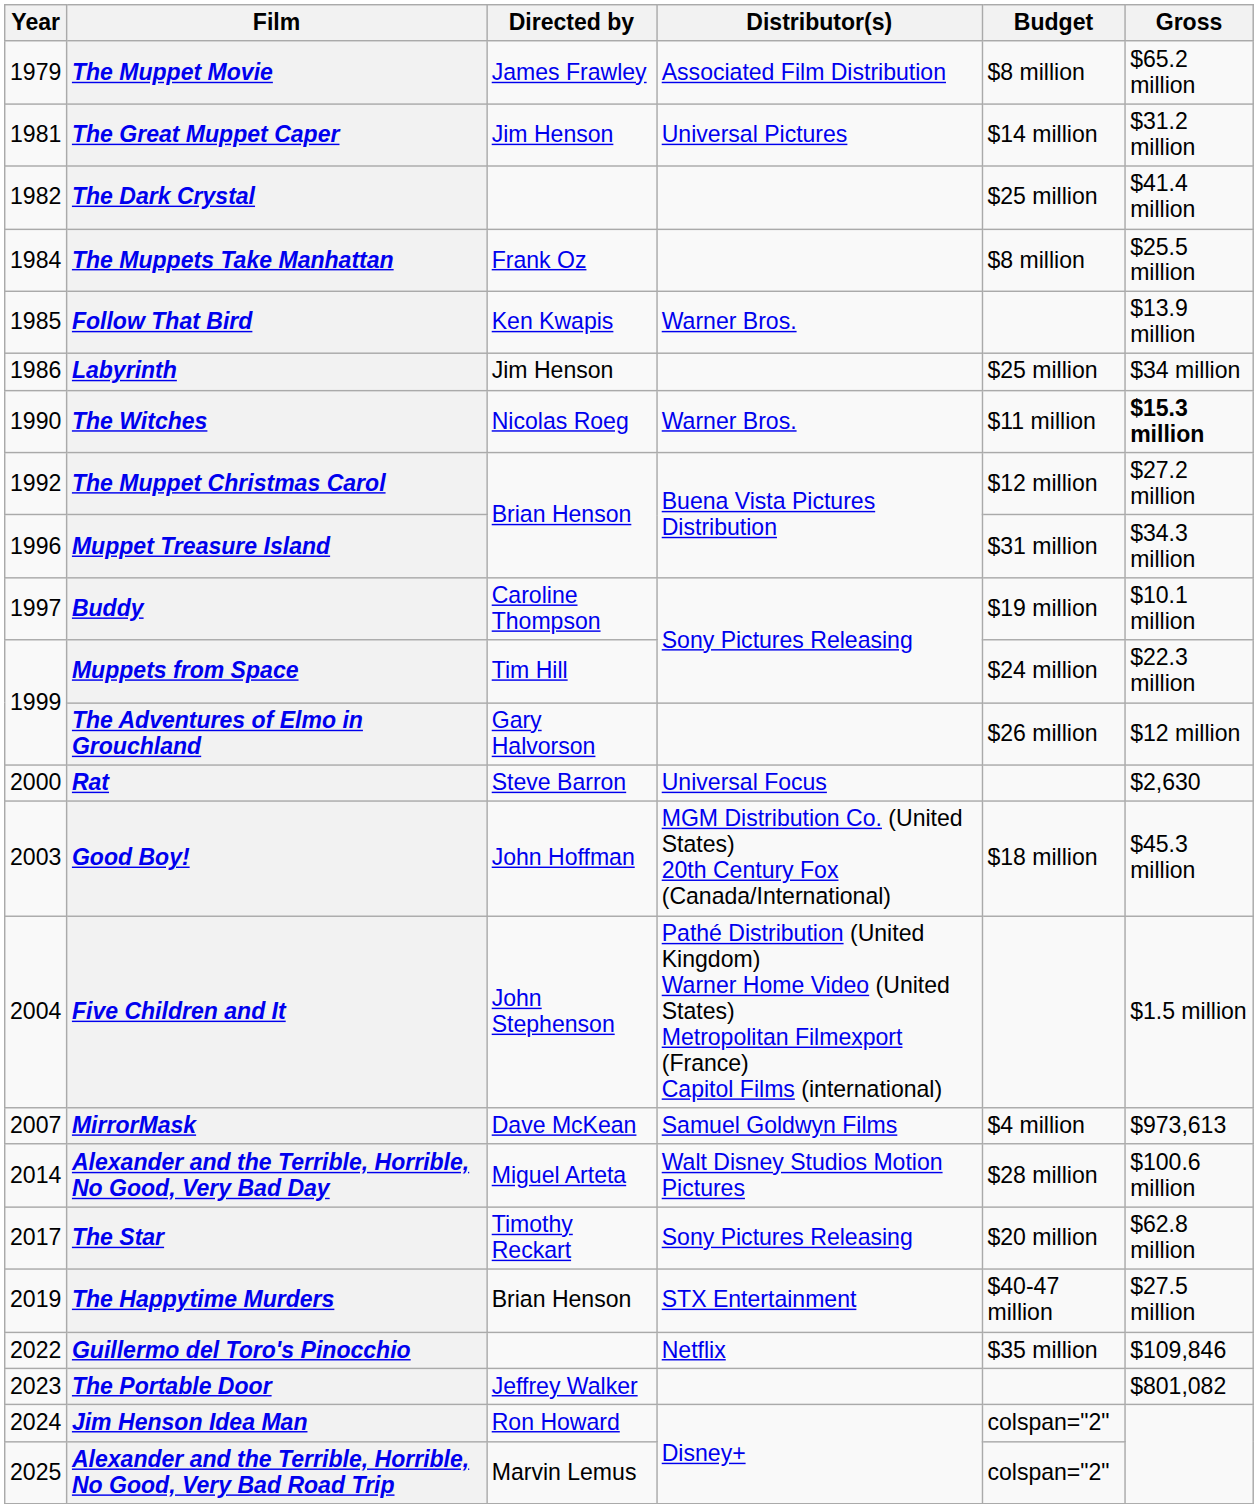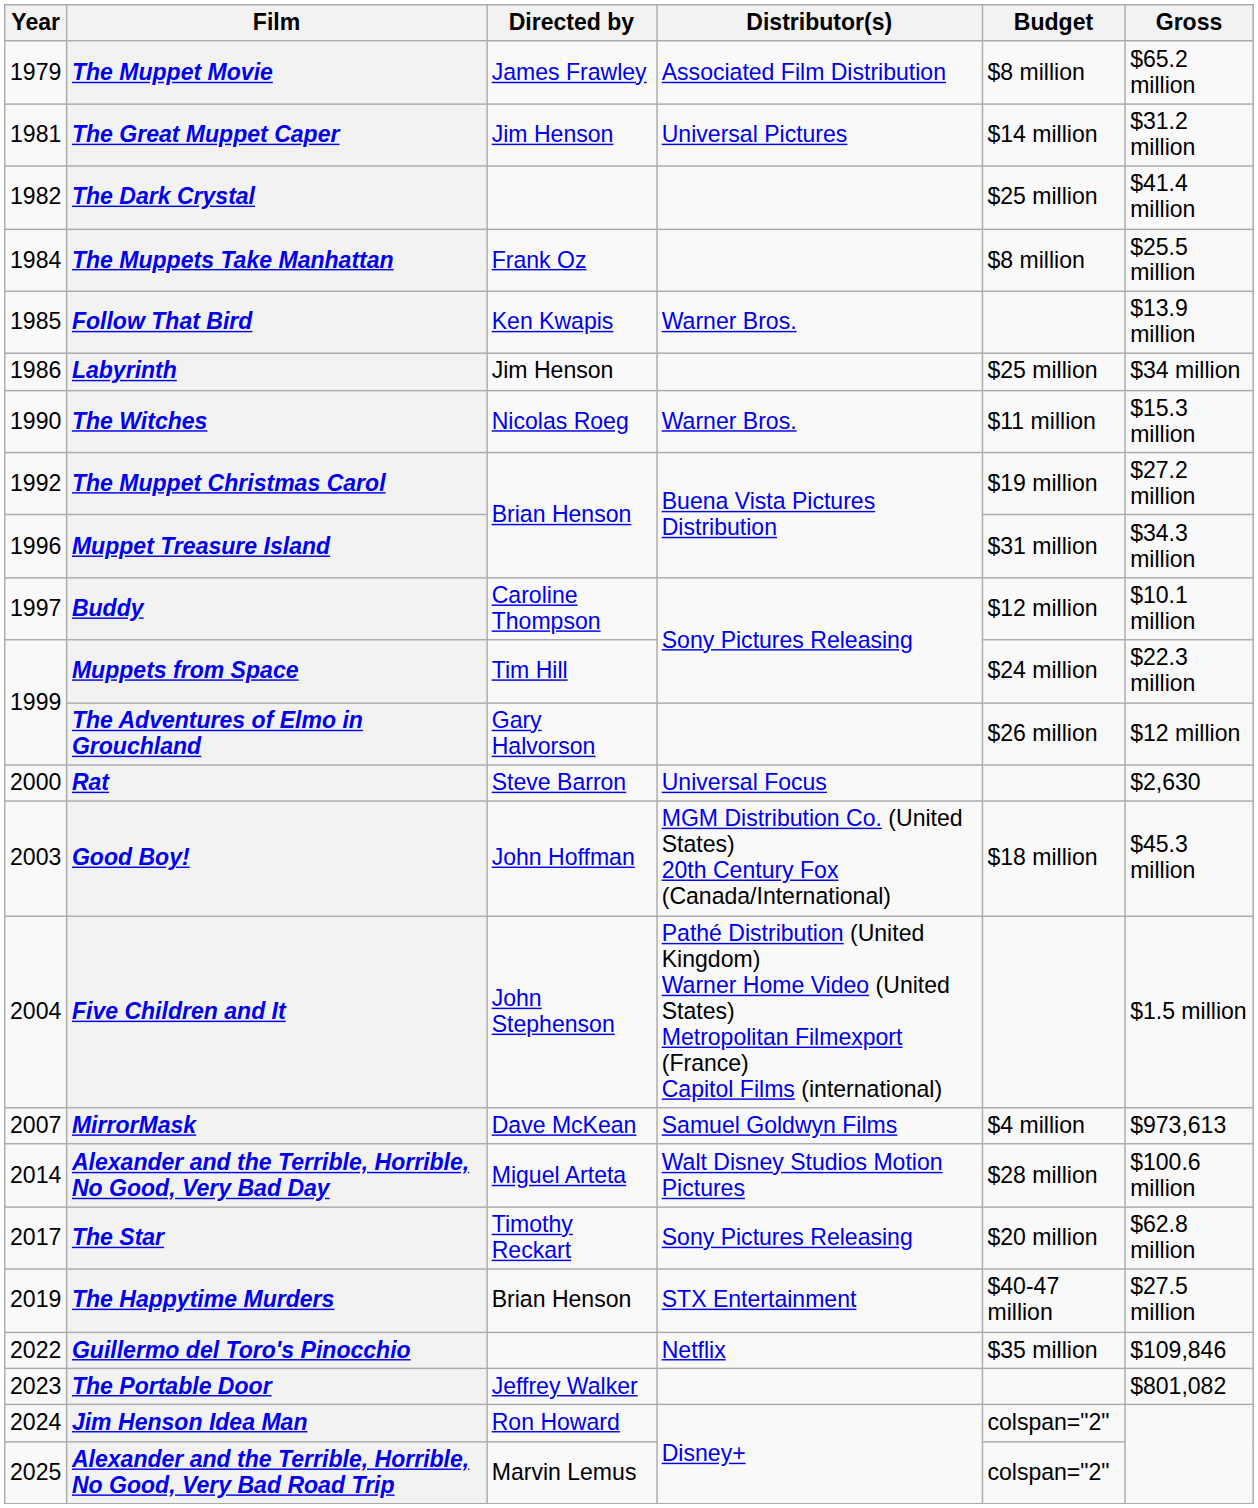(1167, 421) bold -> (1163, 421) normal
(1043, 483) $12 million -> (1043, 483) $19 million
(1043, 608) $19 million -> (1043, 608) $12 million
